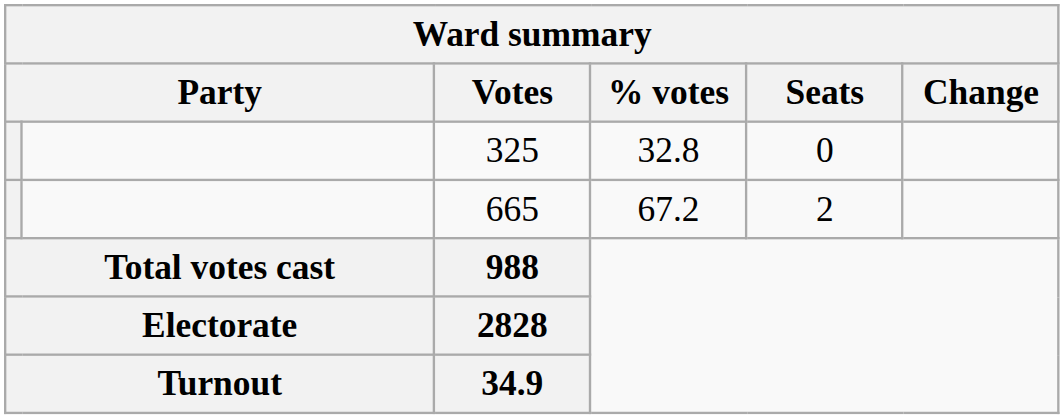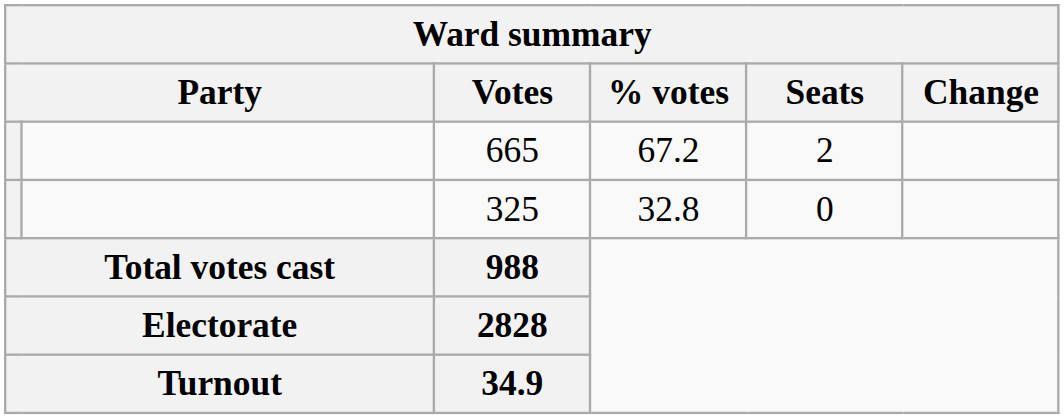rows swapped: (512, 209) <-> (512, 150)
